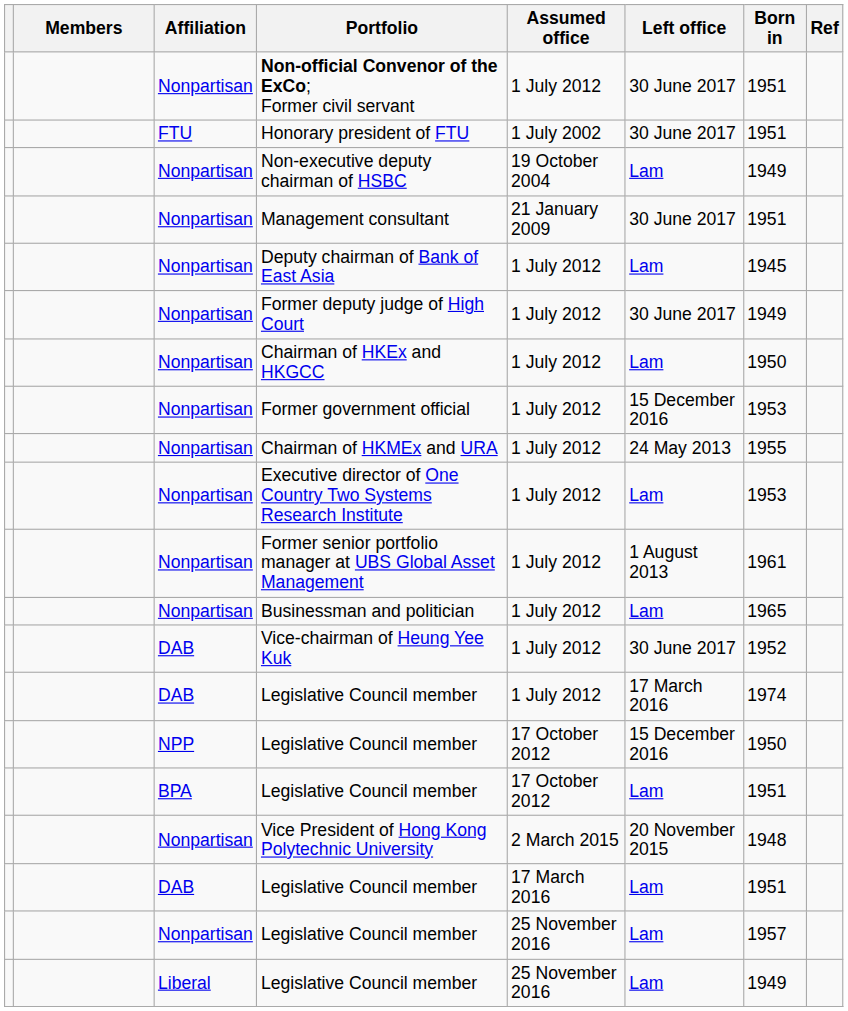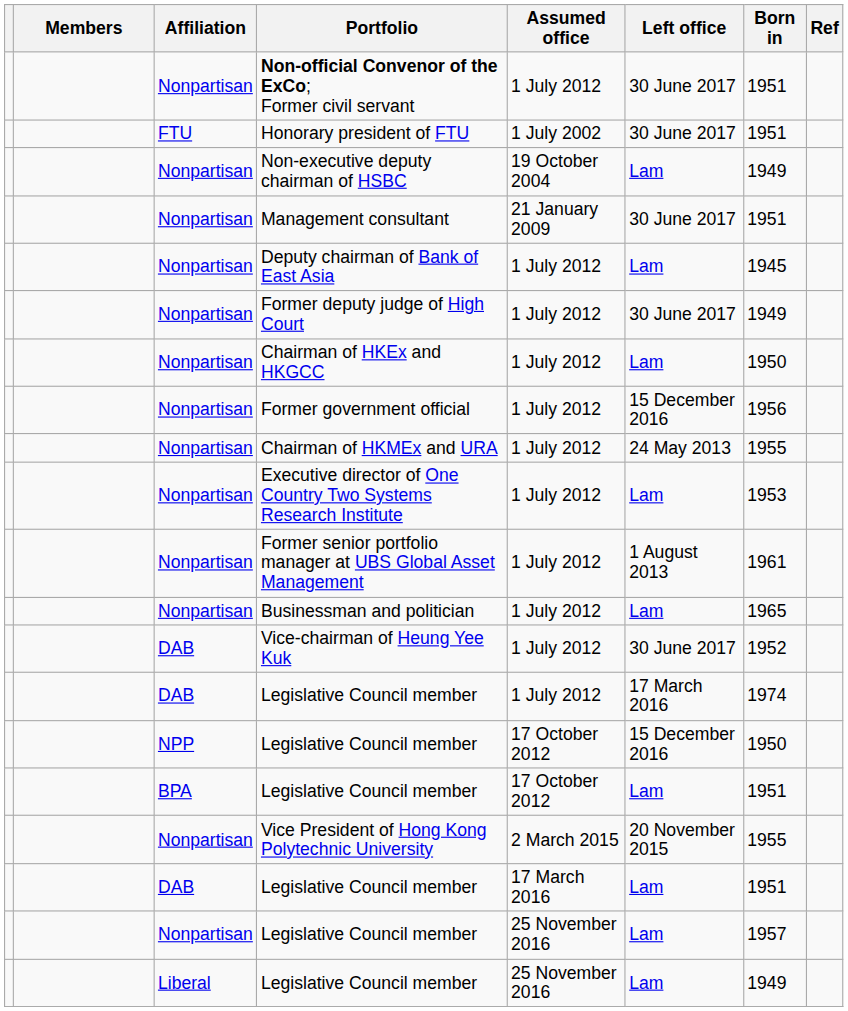(767, 410) 1953 -> (767, 410) 1956
(767, 839) 1948 -> (767, 839) 1955
